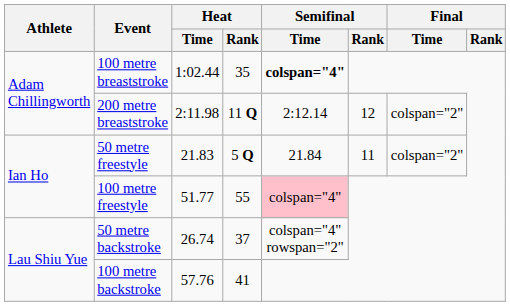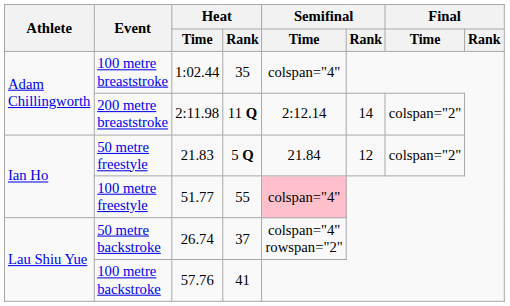(305, 72) bold -> (304, 72) normal
(368, 114) 12 -> (366, 114) 14
(368, 155) 11 -> (366, 155) 12
